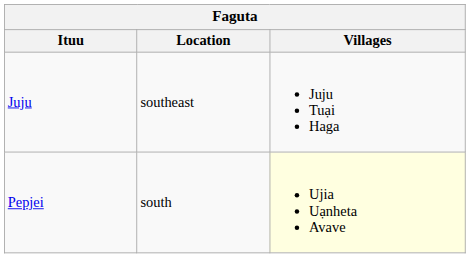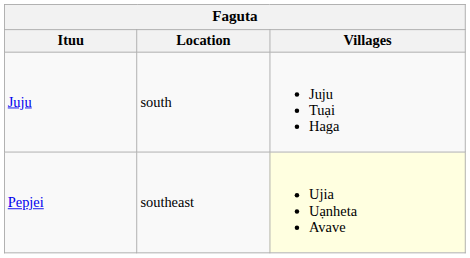(167, 102) southeast -> (156, 102) south
(156, 202) south -> (167, 202) southeast
